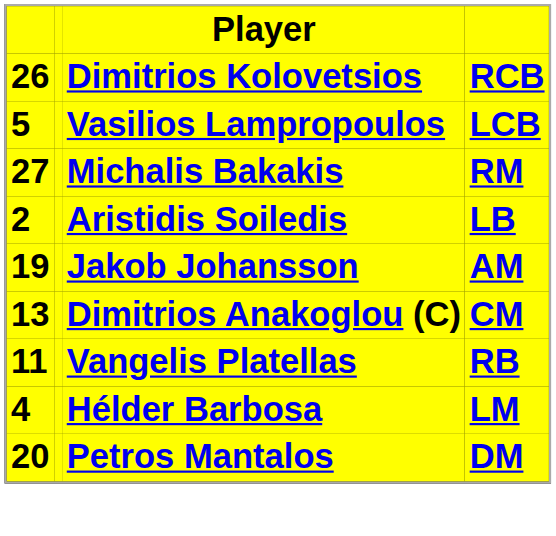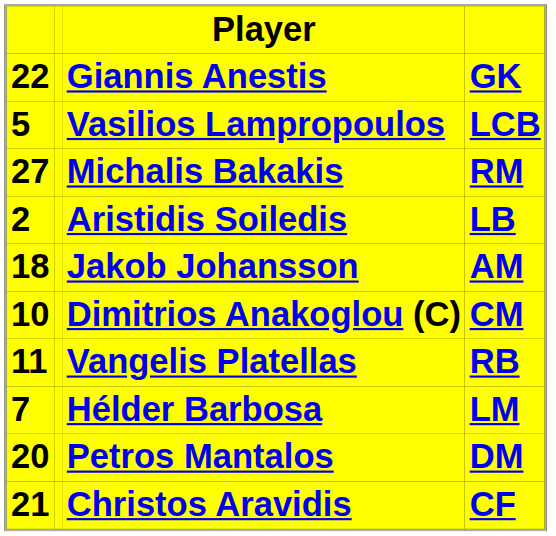+ row: (197, 76)
- row: (244, 76)
(30, 266) 19 -> (30, 266) 18
(30, 314) 13 -> (30, 314) 10
(21, 409) 4 -> (21, 409) 7
+ row: (209, 504)
